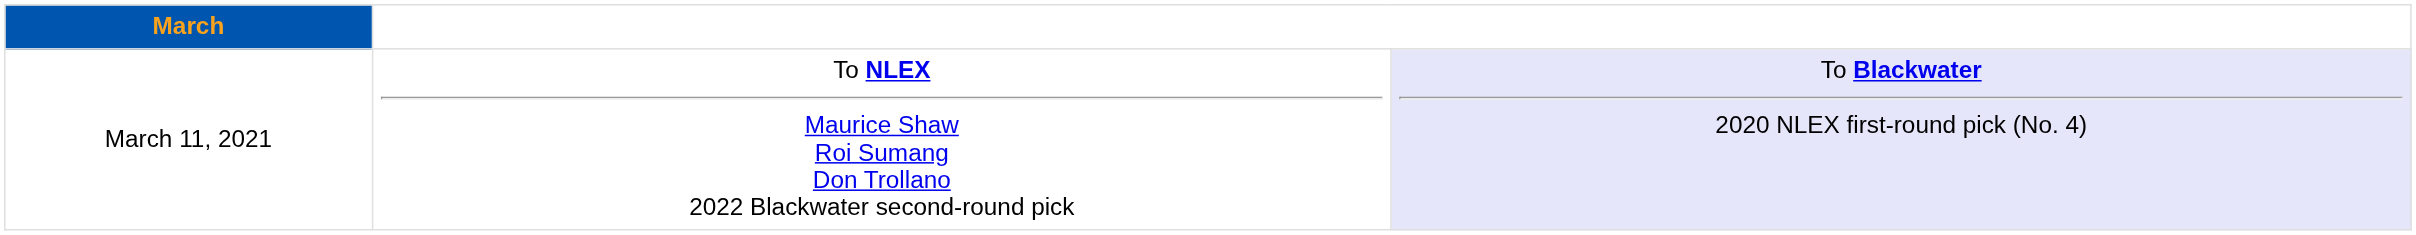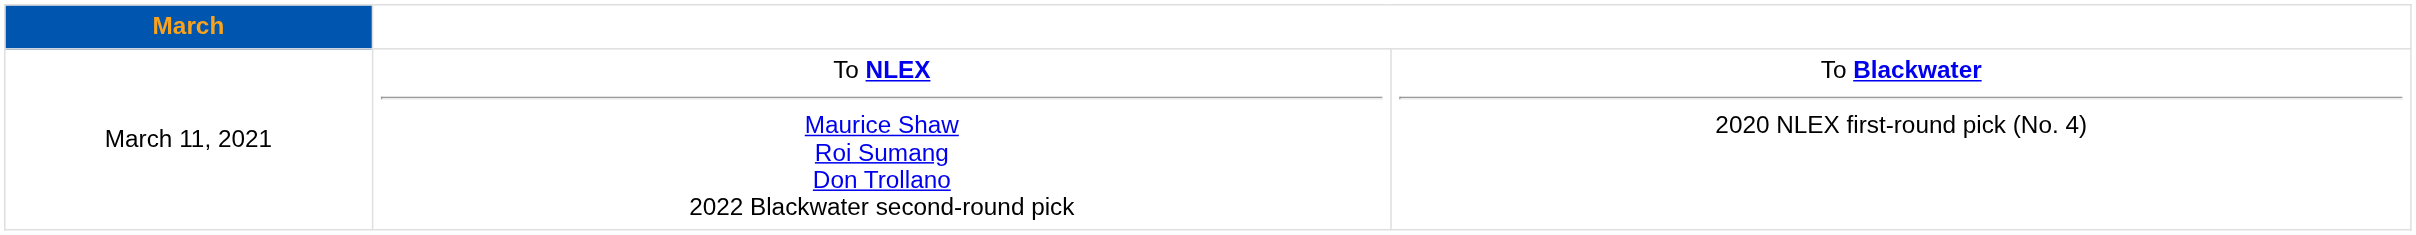(1901, 97) lavender background -> (1901, 97) no background
